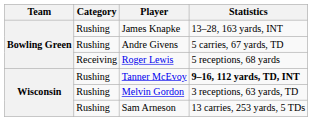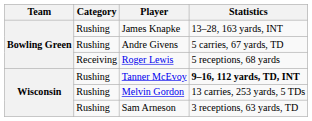(245, 92) 3 receptions, 63 yards, TD -> (248, 92) 13 carries, 253 yards, 5 TDs
(248, 108) 13 carries, 253 yards, 5 TDs -> (245, 108) 3 receptions, 63 yards, TD
